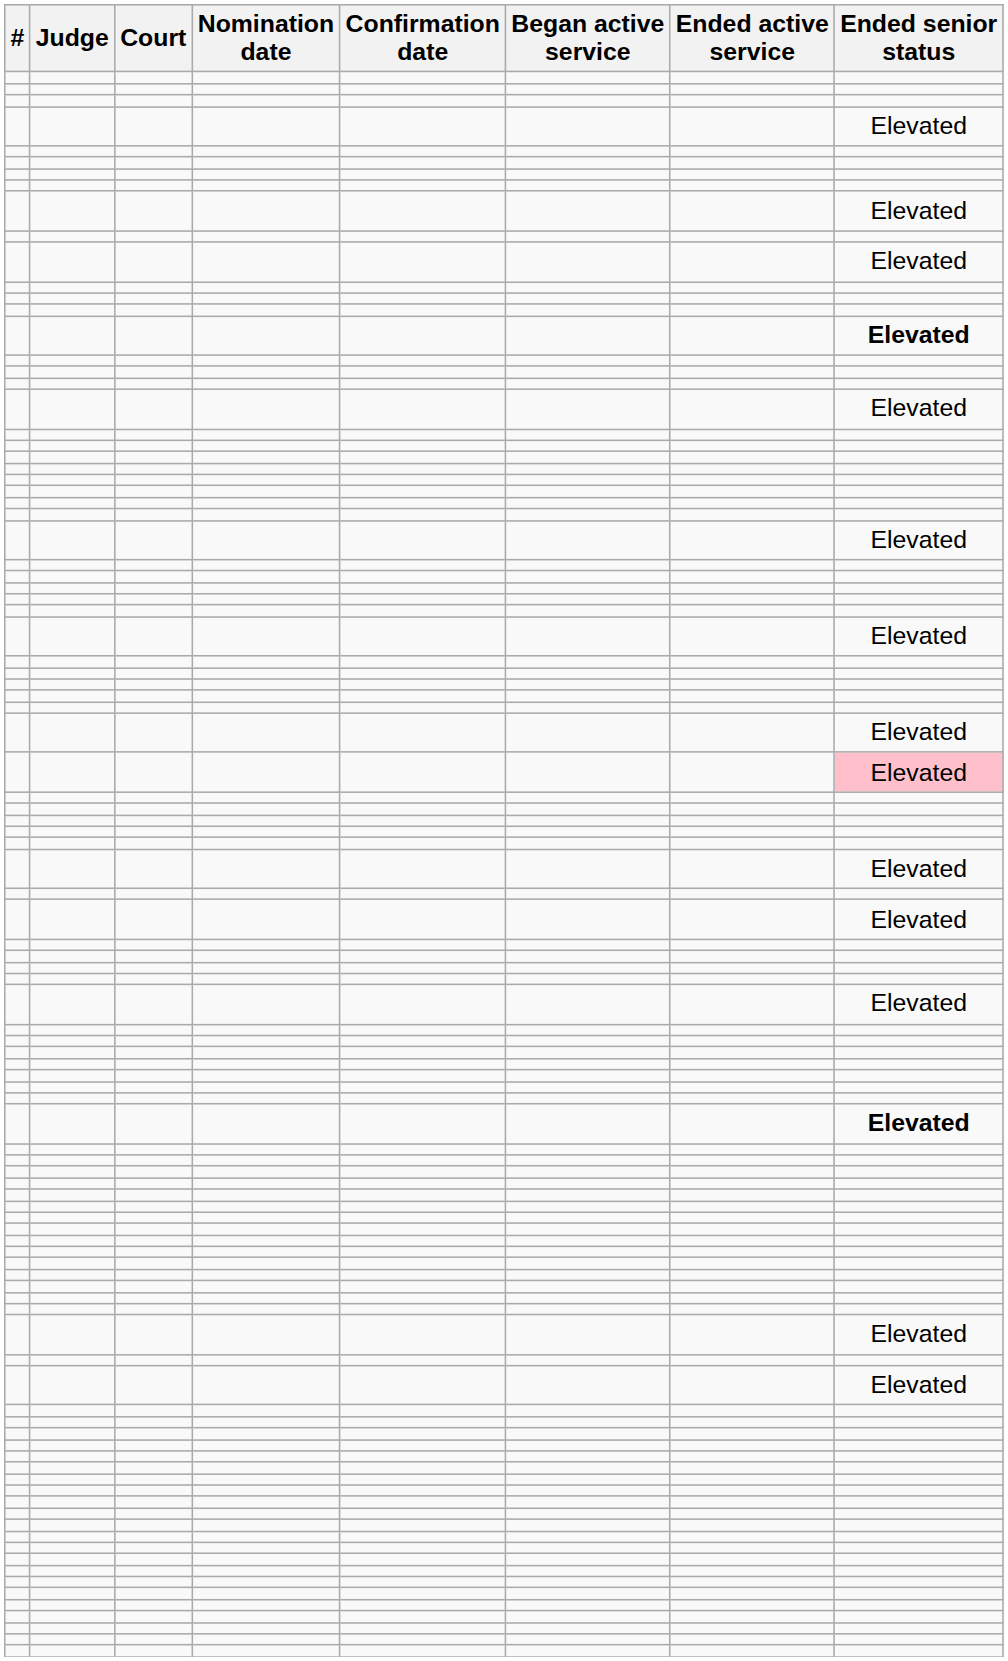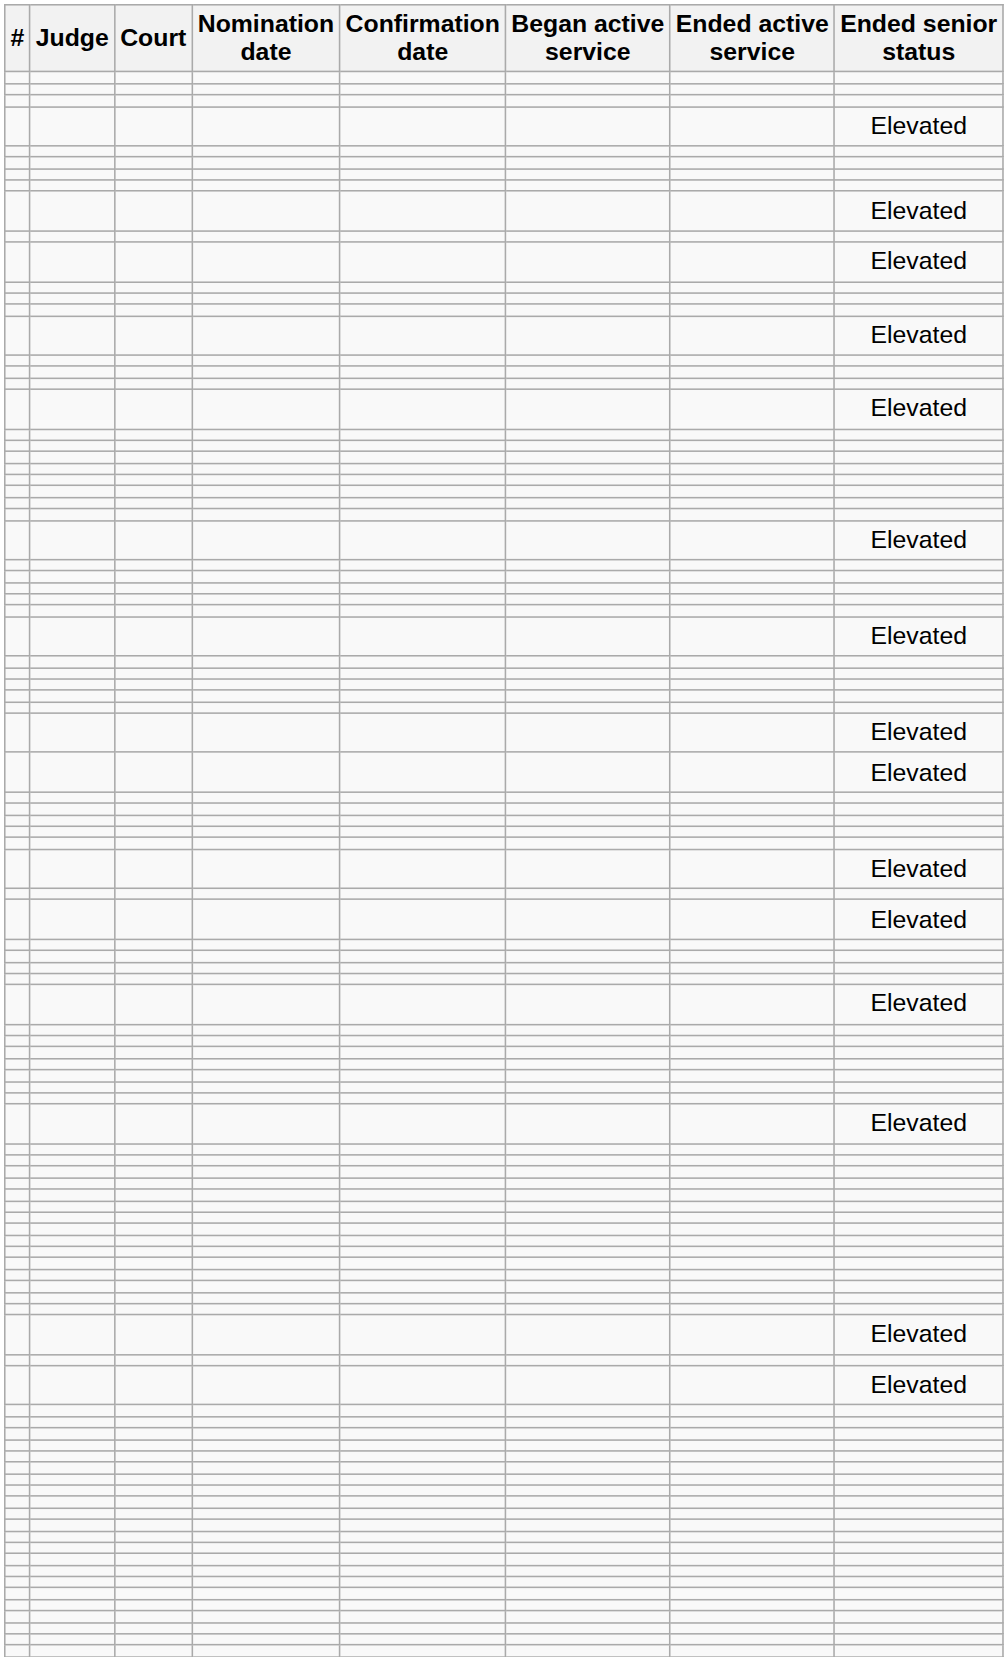(919, 335) bold -> (919, 335) normal
(919, 771) pink background -> (919, 771) no background
(919, 1123) bold -> (919, 1123) normal
